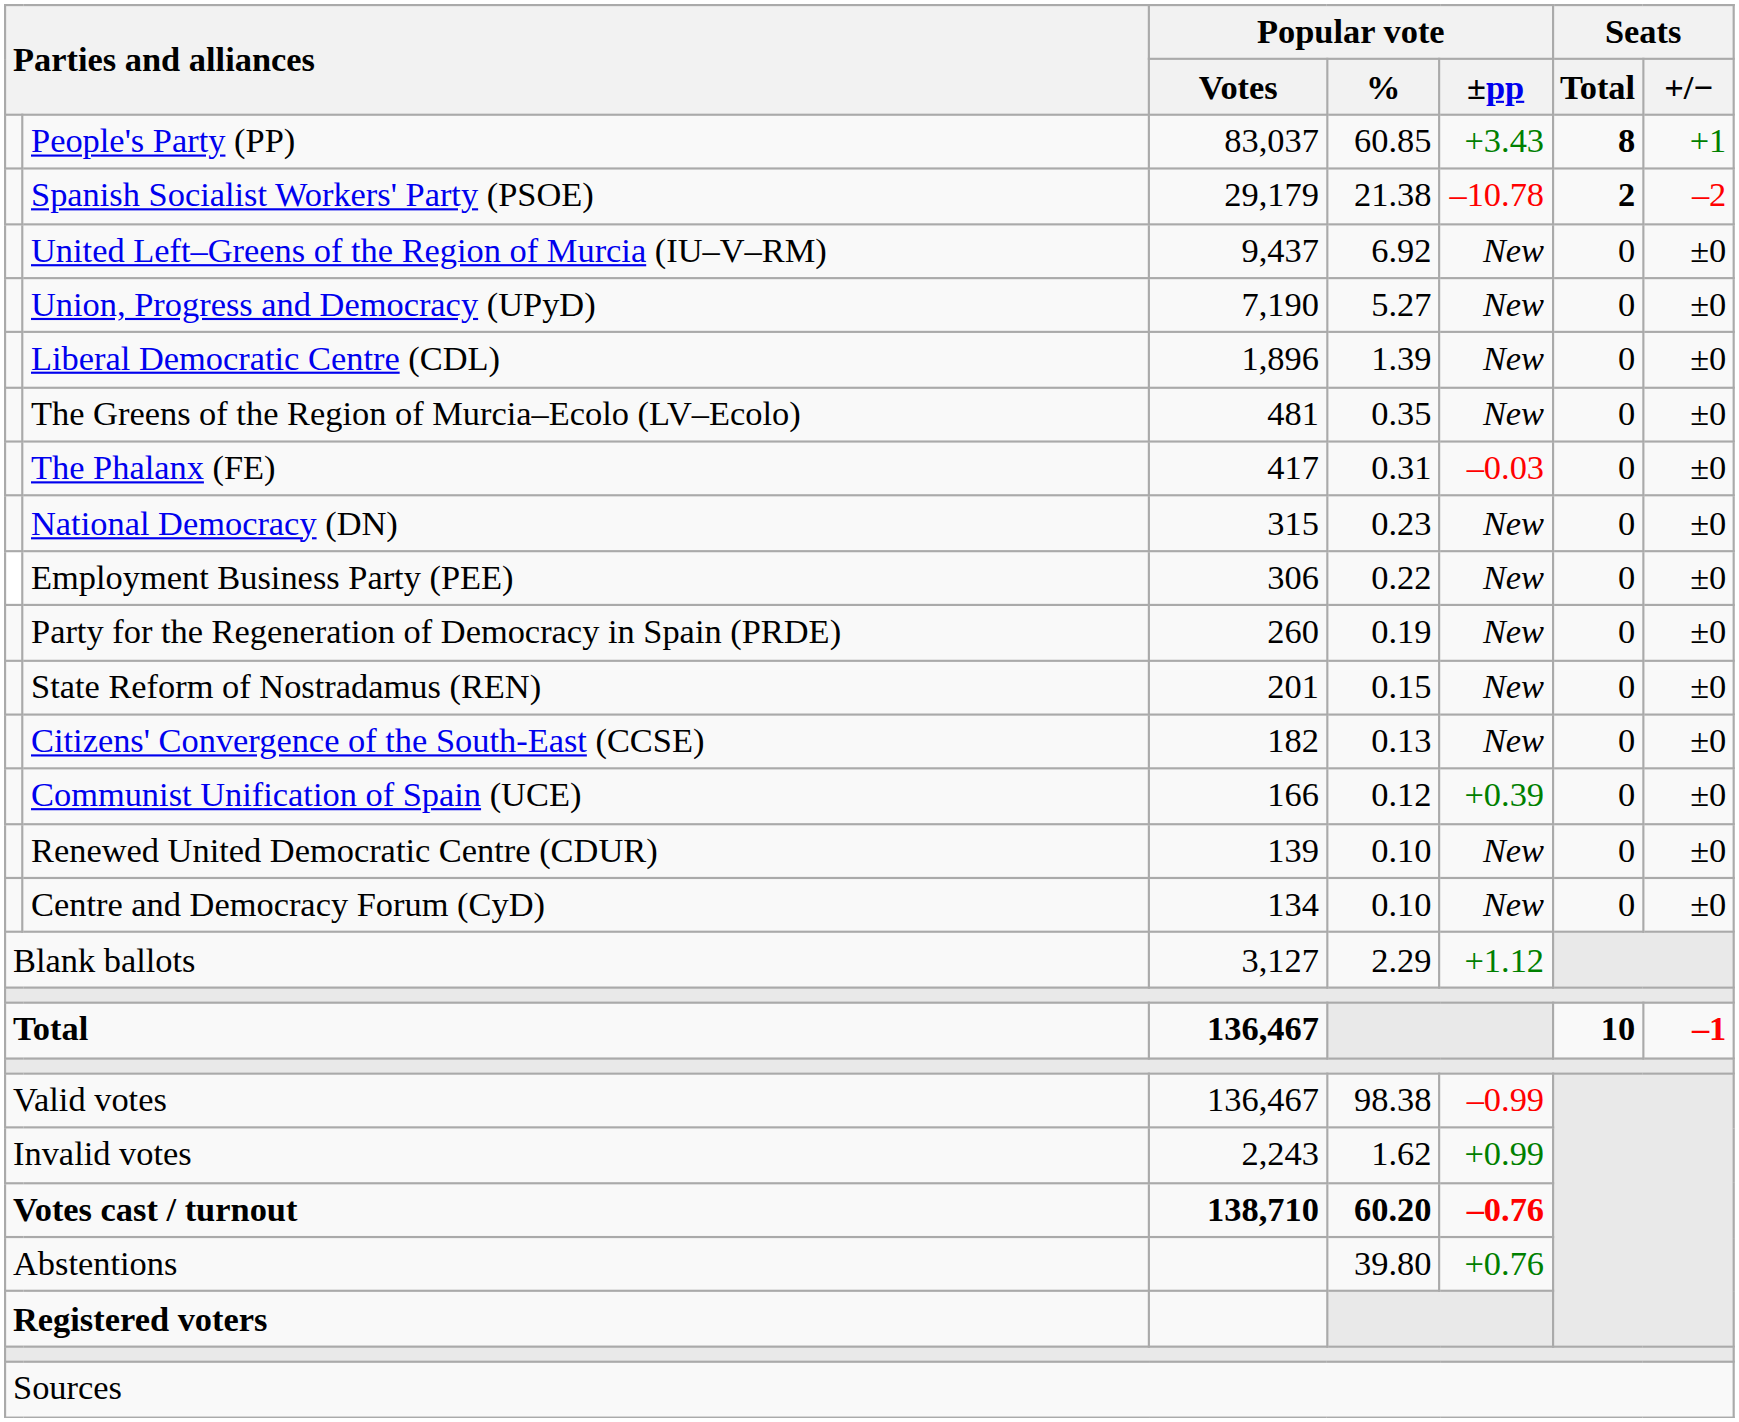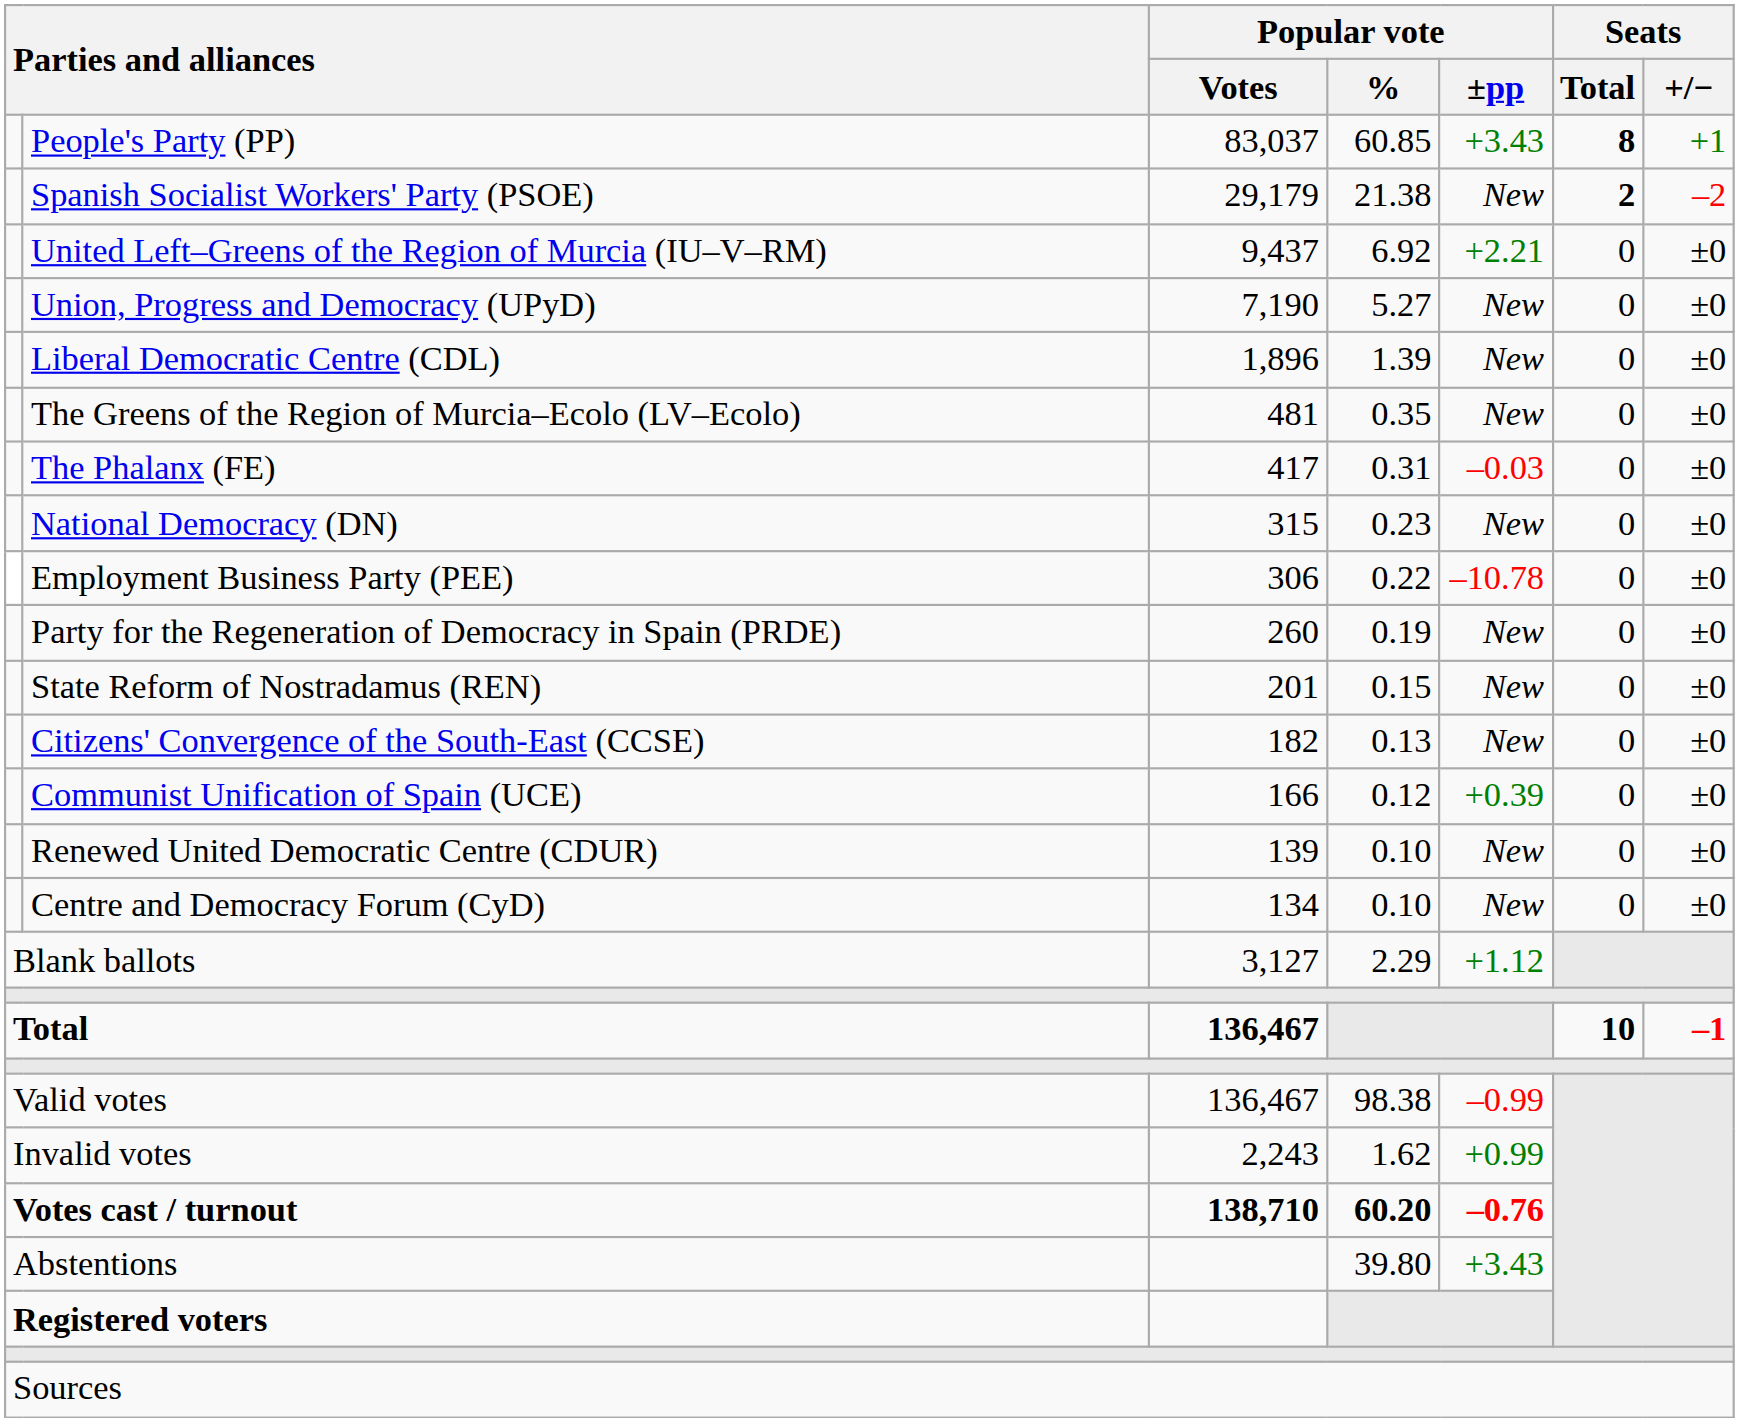(1497, 195) –10.78 -> (1513, 195) New
(1513, 250) New -> (1504, 250) +2.21
(1513, 577) New -> (1497, 577) –10.78
(1504, 1263) +0.76 -> (1504, 1263) +3.43
